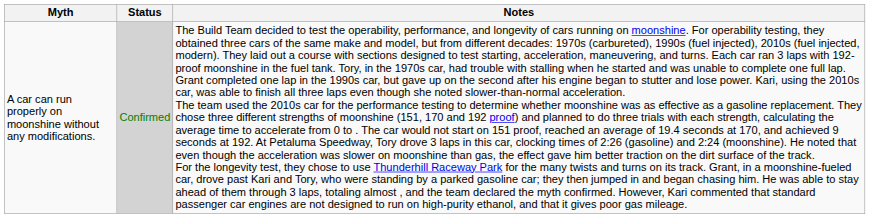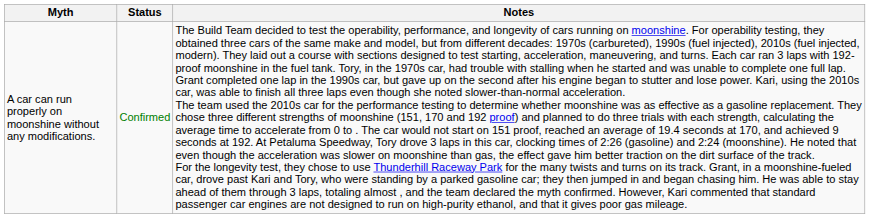(145, 117) lightgrey background -> (145, 117) no background
